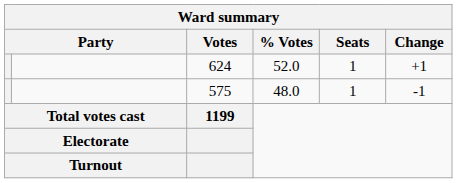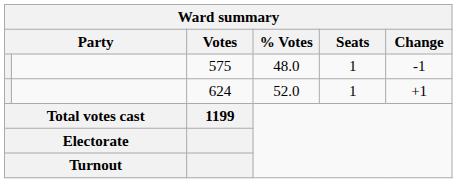rows swapped: (220, 66) <-> (220, 91)
